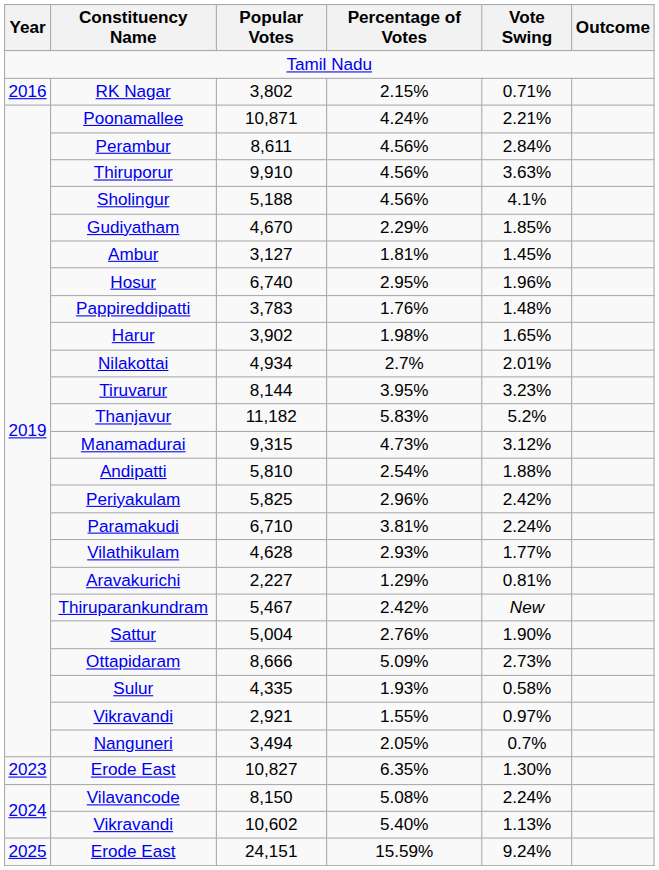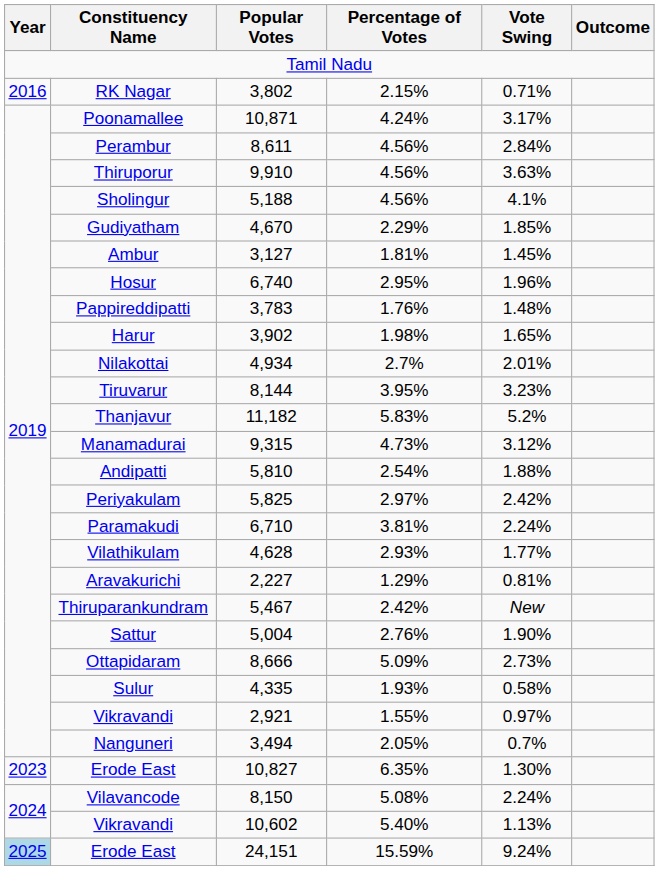(527, 118) 2.21% -> (527, 118) 3.17%
(404, 498) 2.96% -> (404, 498) 2.97%
(28, 851) no background -> (28, 851) lightblue background
